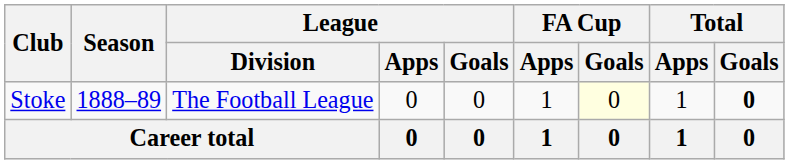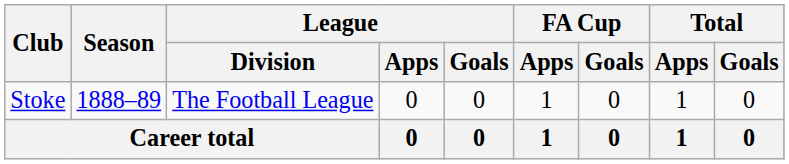(614, 100) lightyellow background -> (614, 100) no background
(749, 100) bold -> (749, 100) normal
